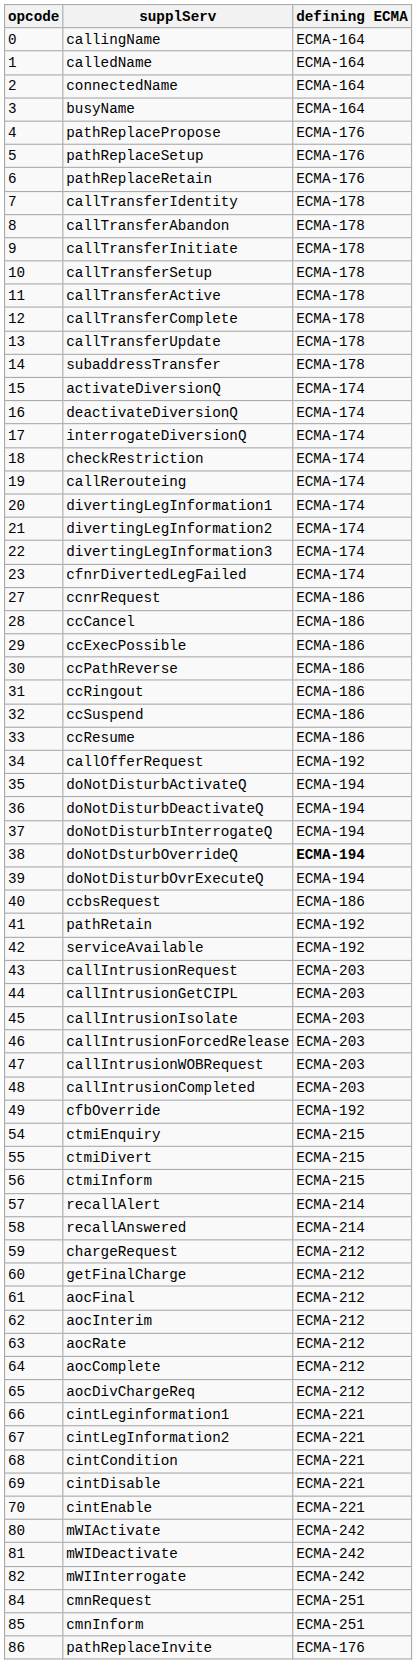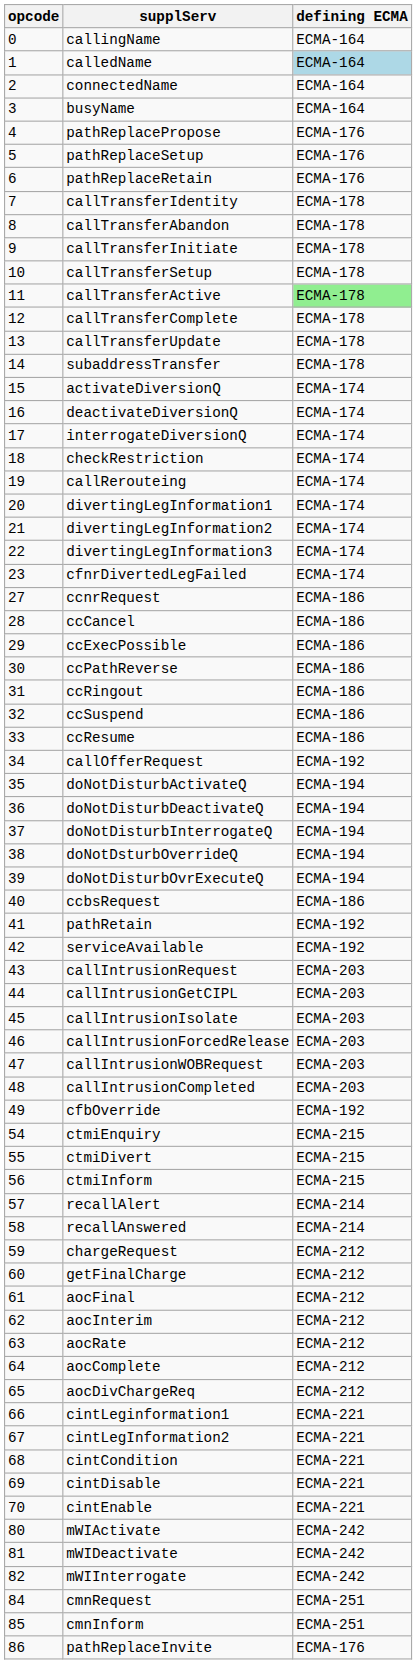(331, 63) no background -> (331, 63) lightblue background
(331, 296) no background -> (331, 296) lightgreen background
(331, 855) bold -> (331, 855) normal
